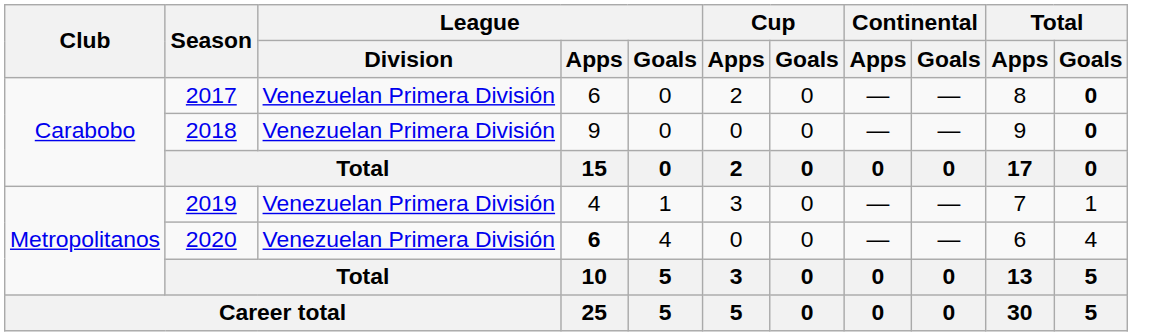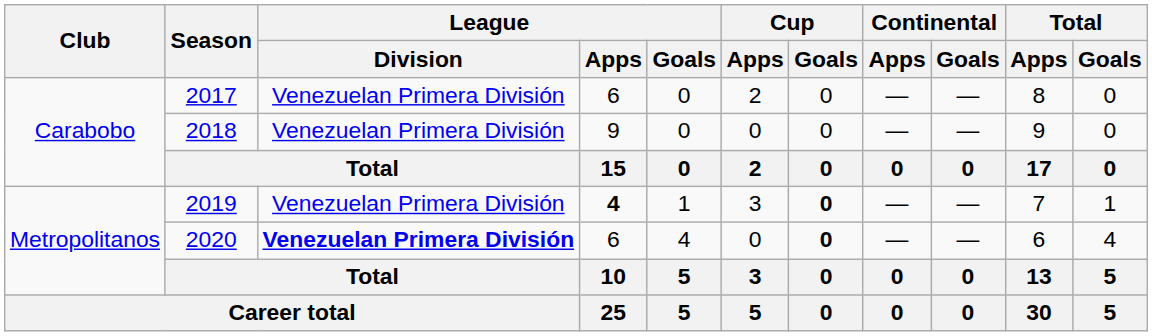(1091, 95) bold -> (1110, 95) normal
(1091, 131) bold -> (1110, 131) normal
(594, 204) normal -> (613, 204) bold
(807, 204) normal -> (826, 204) bold
(409, 240) normal -> (418, 240) bold
(594, 240) bold -> (613, 240) normal
(807, 240) normal -> (826, 240) bold
